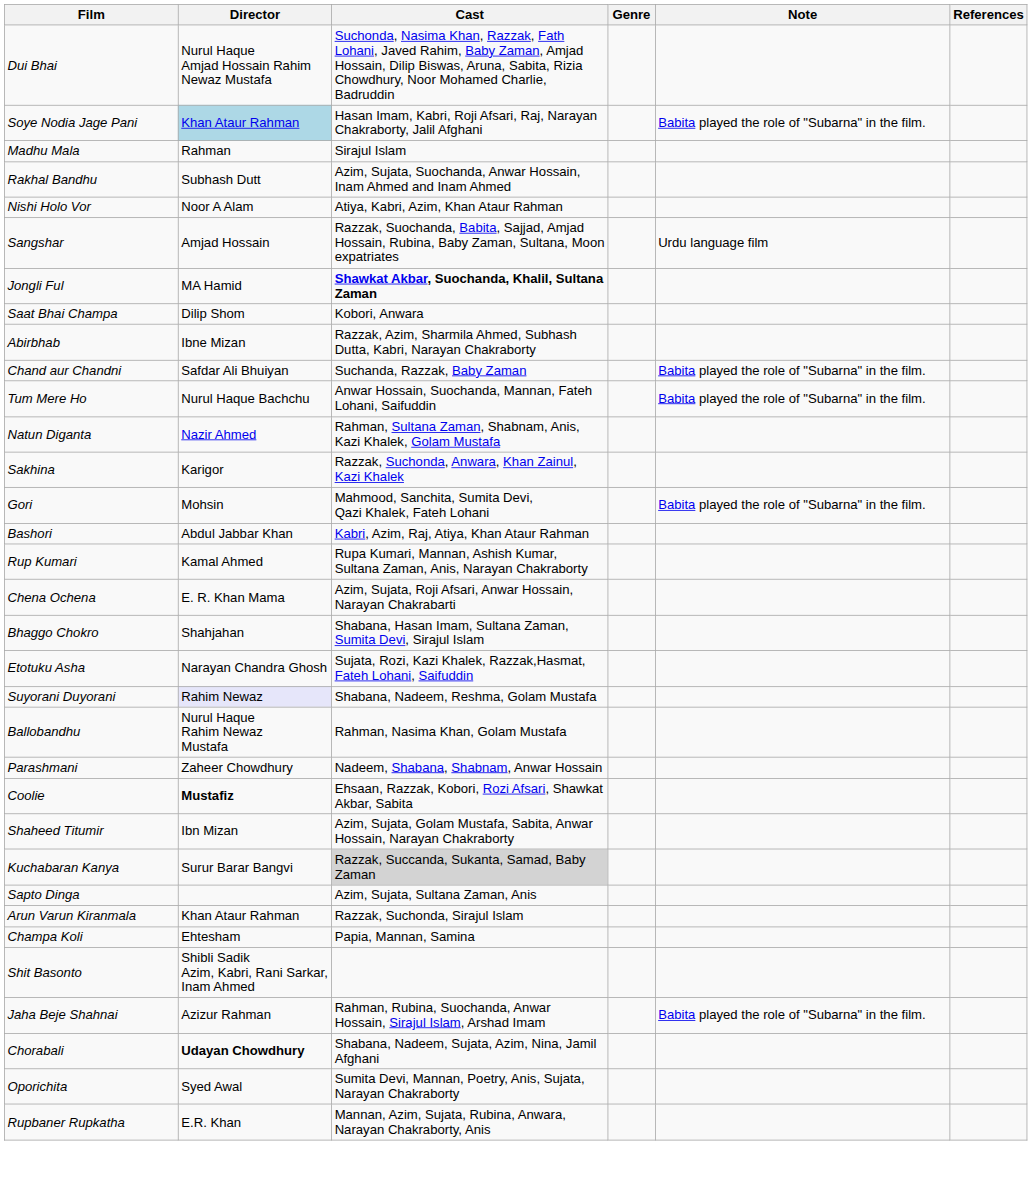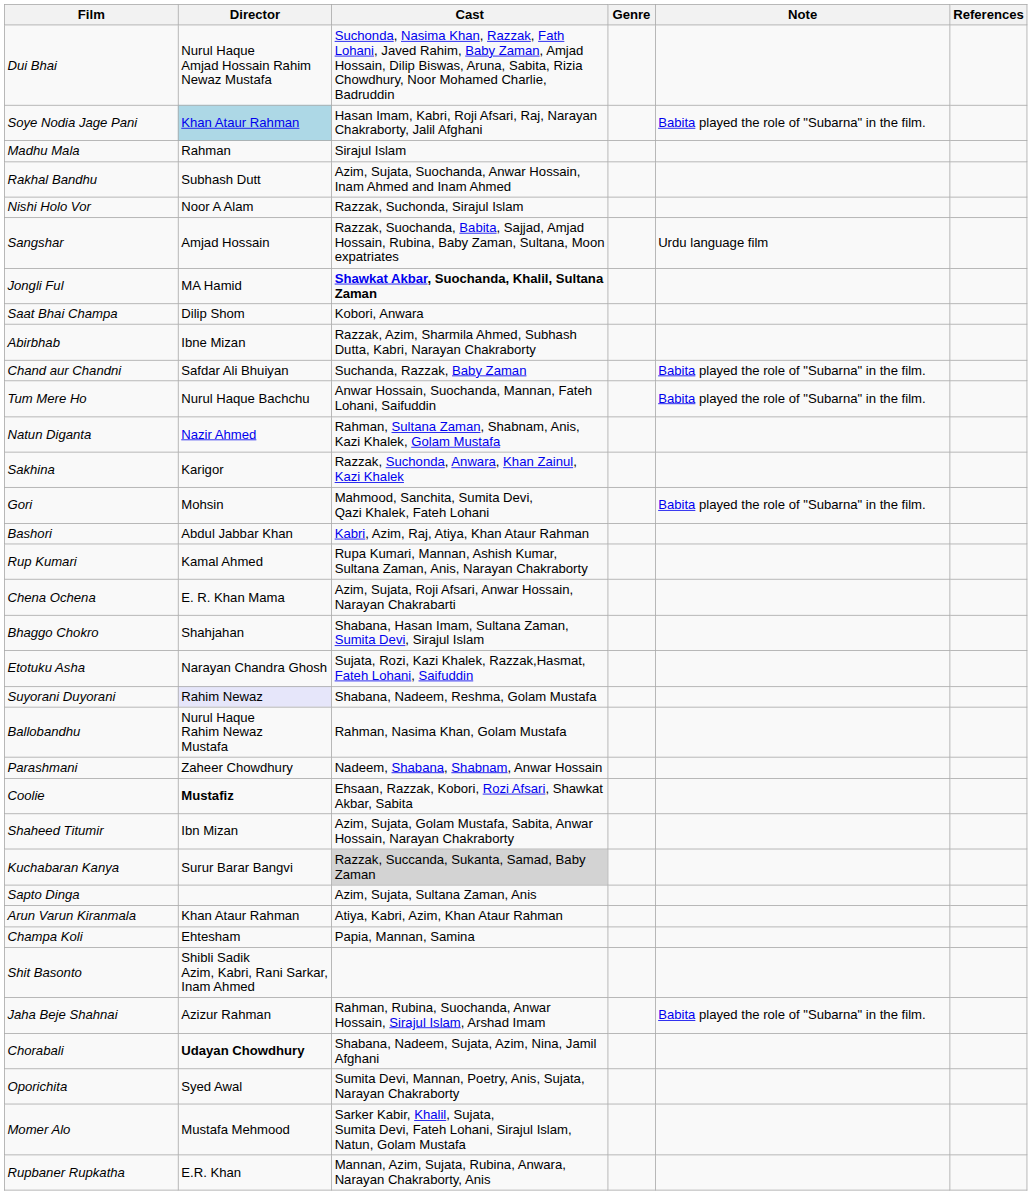(449, 207) Atiya, Kabri, Azim, Khan Ataur Rahman -> (429, 207) Razzak, Suchonda, Sirajul Islam
(429, 916) Razzak, Suchonda, Sirajul Islam -> (449, 916) Atiya, Kabri, Azim, Khan Ataur Rahman
+ row: (39, 1129)
